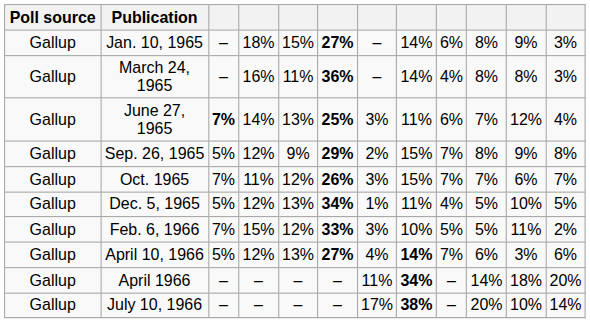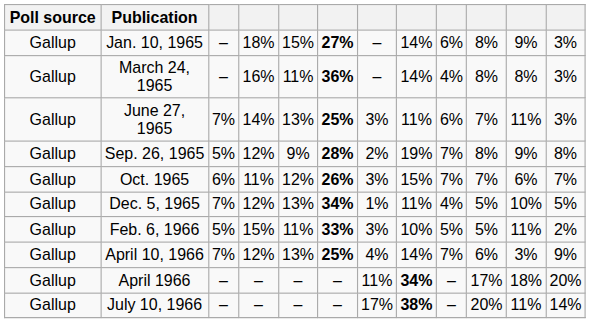(224, 120) bold -> (224, 120) normal
(526, 120) 12% -> (526, 120) 11%
(565, 120) 4% -> (565, 120) 3%
(338, 154) 29% -> (338, 154) 28%
(416, 154) 15% -> (416, 154) 19%
(224, 179) 7% -> (224, 179) 6%
(224, 205) 5% -> (224, 205) 7%
(224, 230) 7% -> (224, 230) 5%
(298, 230) 12% -> (298, 230) 11%
(224, 255) 5% -> (224, 255) 7%
(338, 255) 27% -> (338, 255) 25%
(416, 255) bold -> (416, 255) normal
(565, 255) 6% -> (565, 255) 9%
(487, 280) 14% -> (487, 280) 17%
(526, 306) 10% -> (526, 306) 11%
